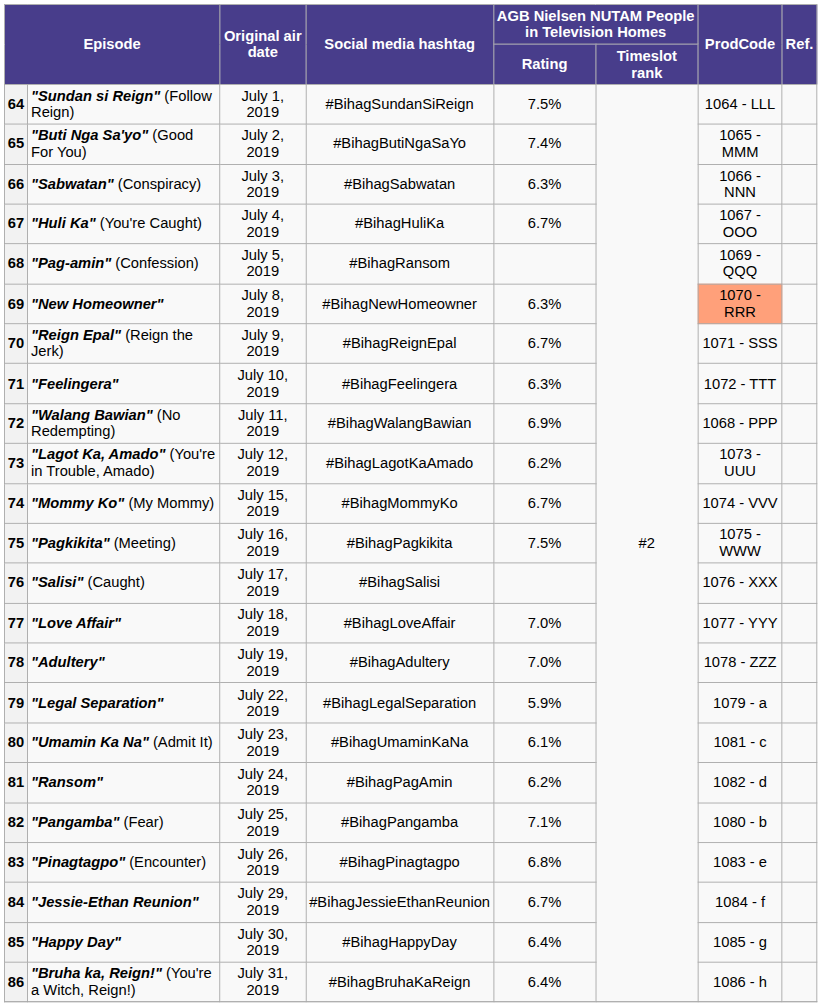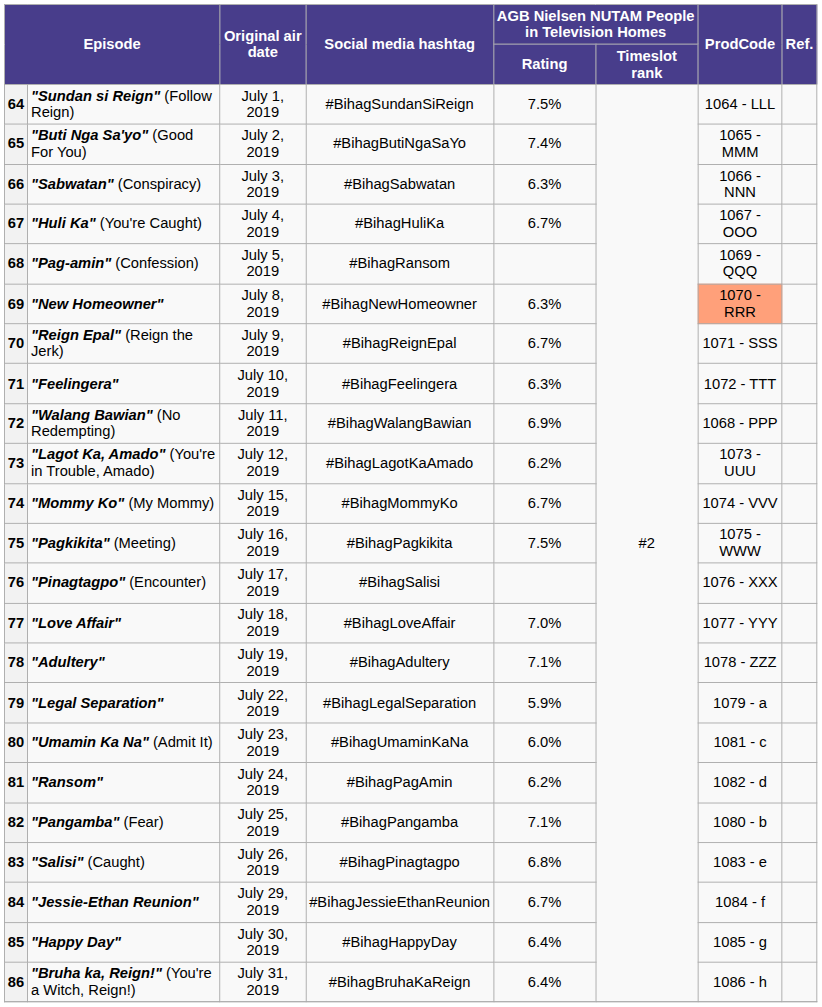(88, 583) "Salisi" (Caught) -> (119, 583) "Pinagtagpo" (Encounter)
(545, 662) 7.0% -> (545, 662) 7.1%
(545, 742) 6.1% -> (545, 742) 6.0%
(119, 862) "Pinagtagpo" (Encounter) -> (88, 862) "Salisi" (Caught)
